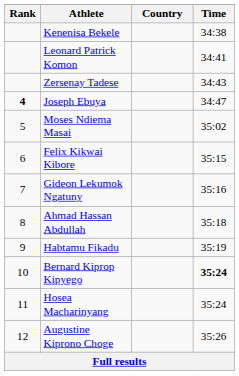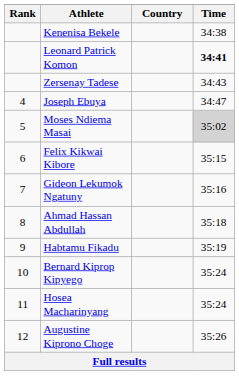(214, 57) normal -> (214, 57) bold
(23, 101) bold -> (23, 101) normal
(214, 126) no background -> (214, 126) lightgrey background
(214, 272) bold -> (214, 272) normal
